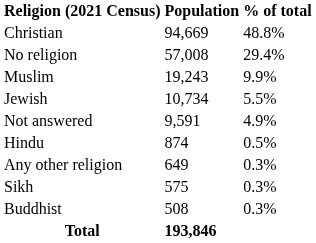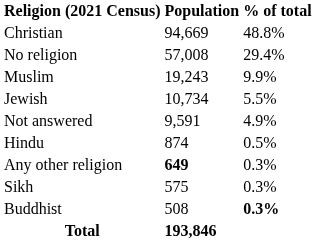(176, 164) normal -> (176, 164) bold
(260, 208) normal -> (261, 208) bold
